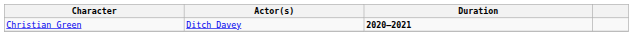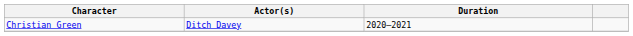(389, 25) bold -> (389, 25) normal
